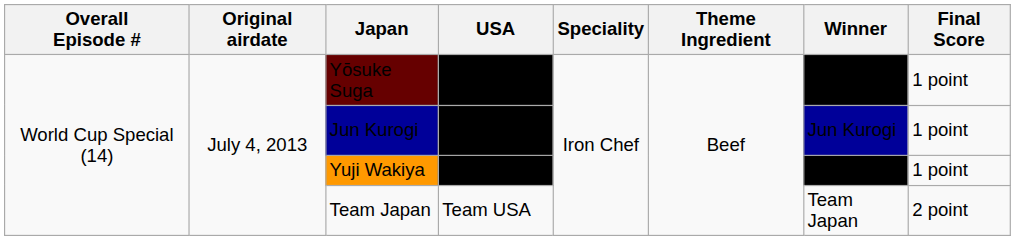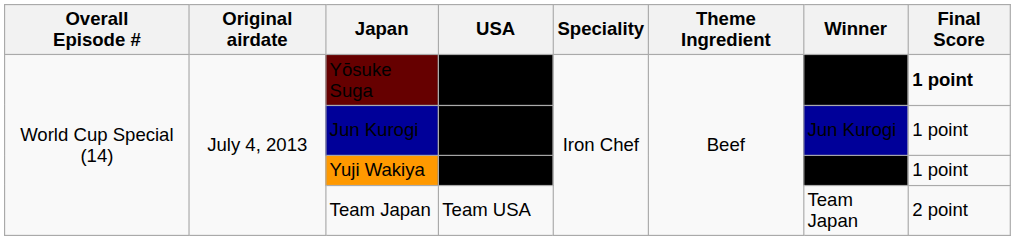(940, 79) normal -> (943, 79) bold
